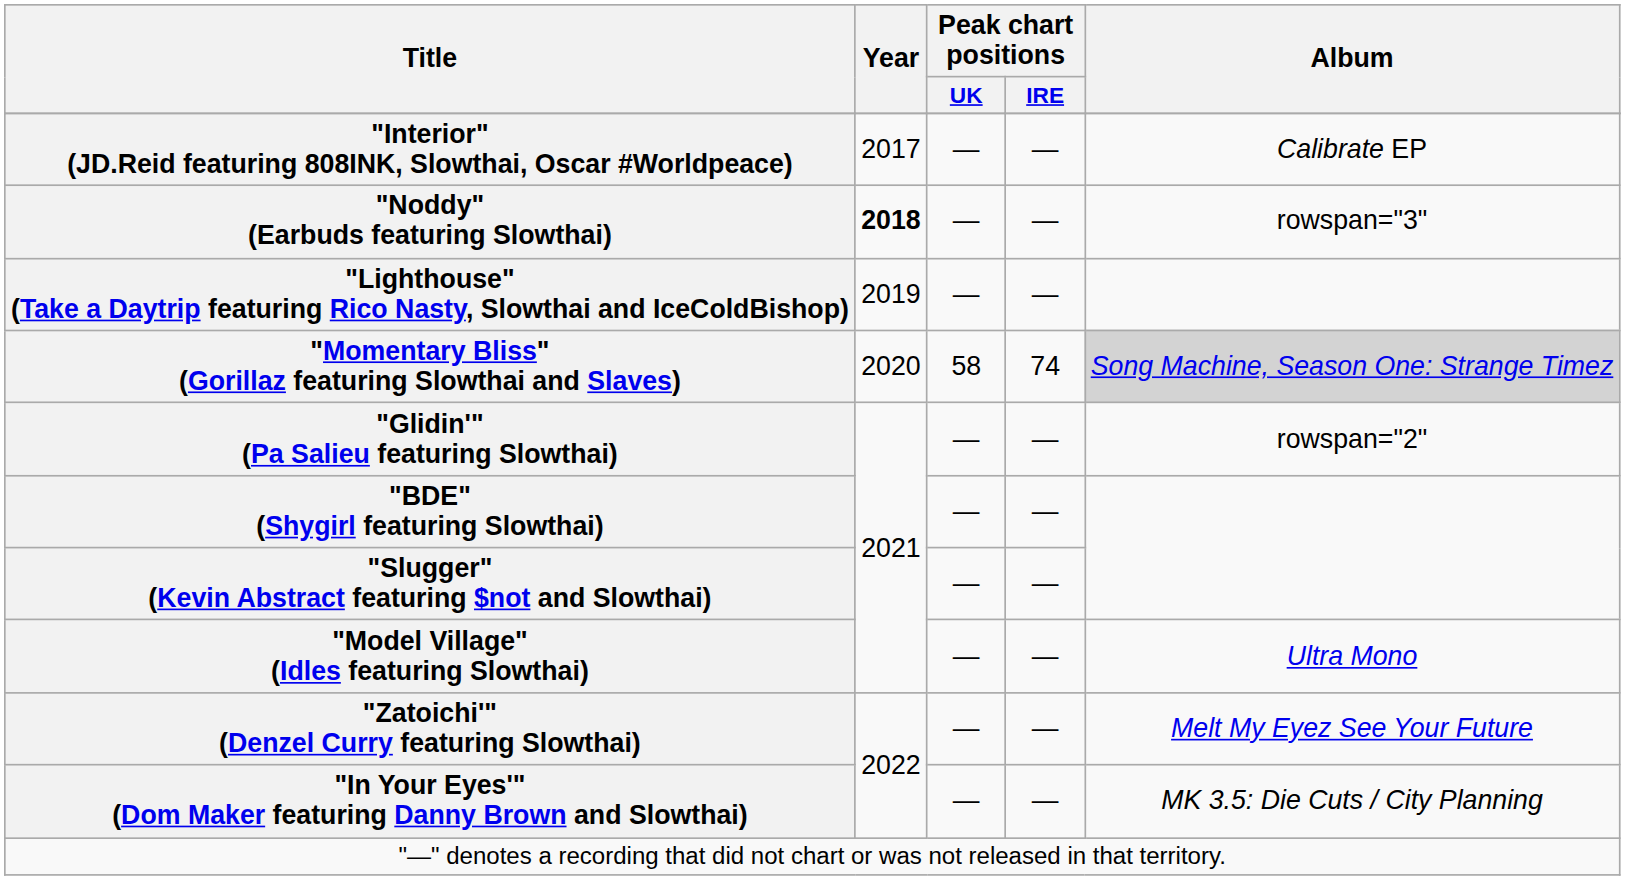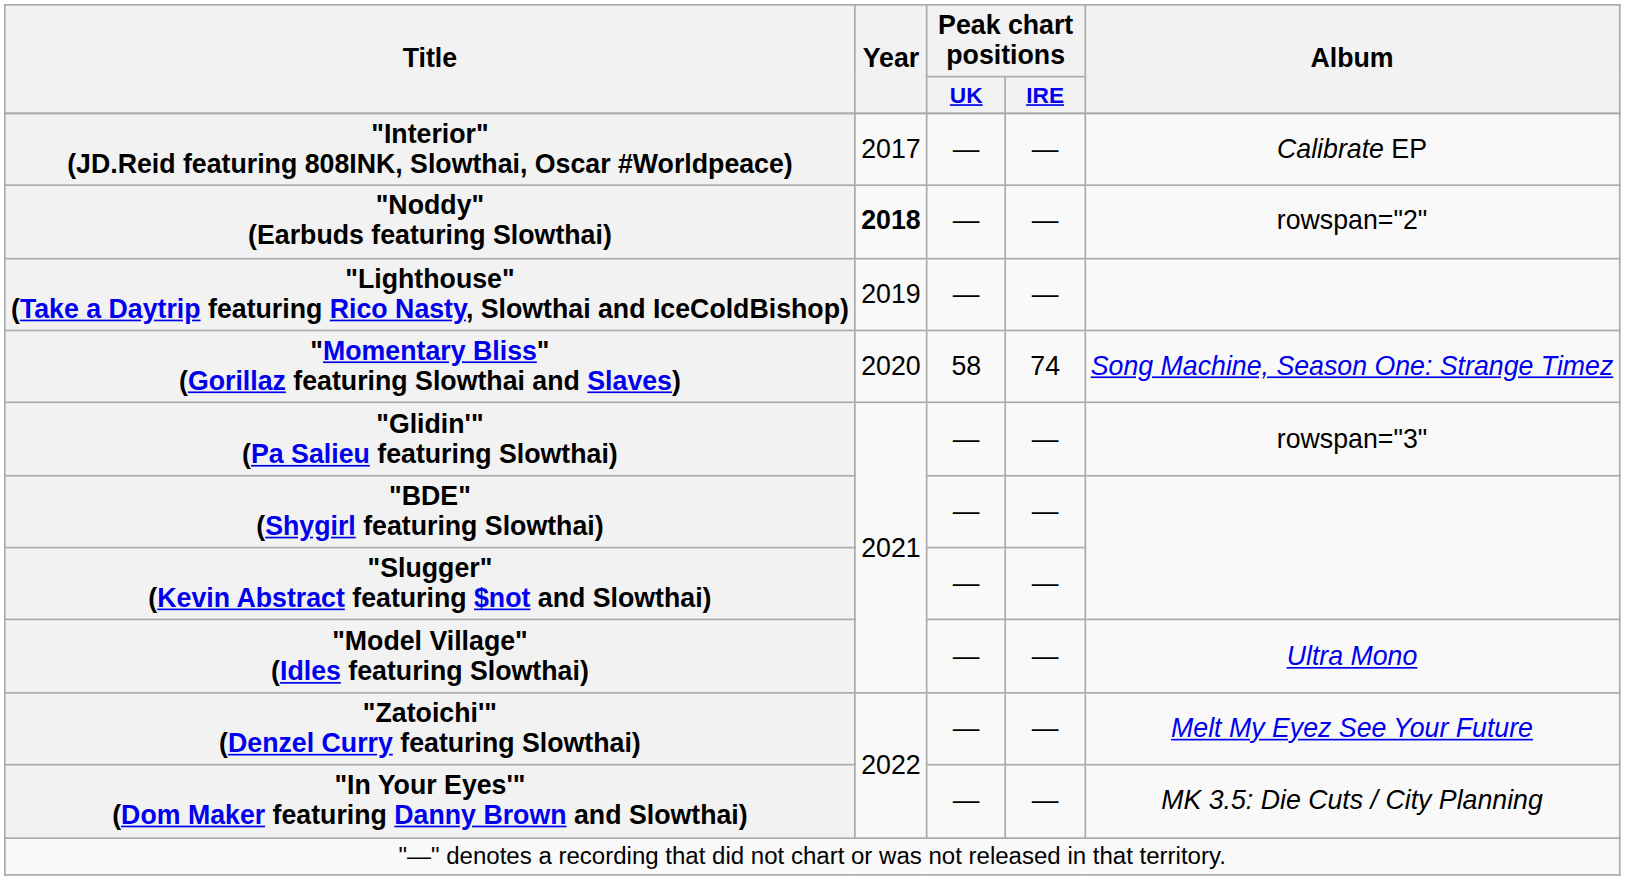(1352, 221) rowspan="3" -> (1352, 221) rowspan="2"
(1352, 366) lightgrey background -> (1352, 366) no background
(1352, 438) rowspan="2" -> (1352, 438) rowspan="3"
